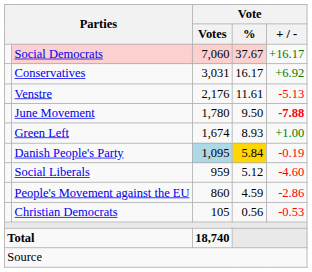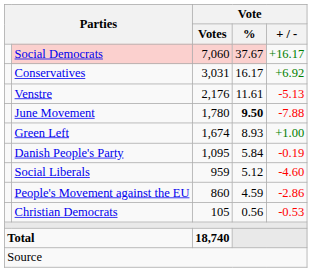(252, 113) normal -> (252, 113) bold
(291, 113) bold -> (291, 113) normal
(215, 152) lightblue background -> (215, 152) no background
(252, 152) gold background -> (252, 152) no background
